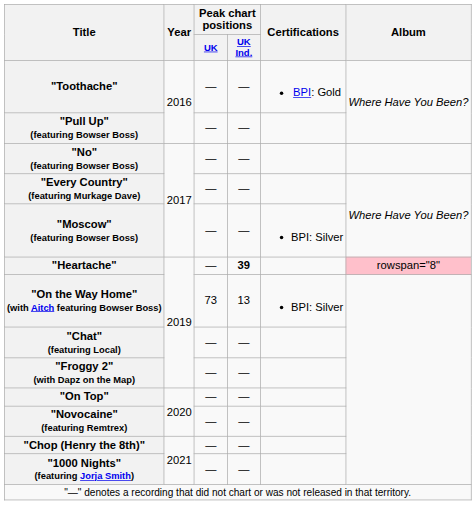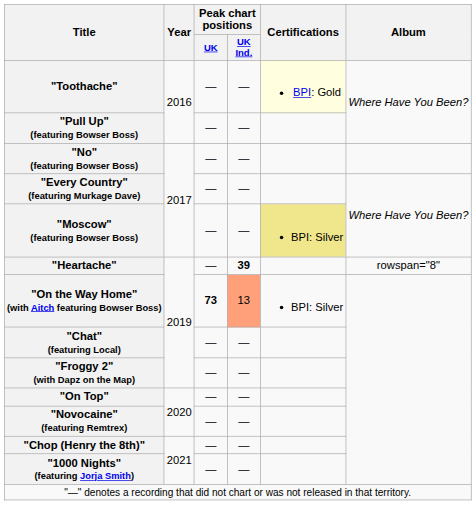(303, 93) no background -> (303, 93) lightyellow background
(303, 237) no background -> (303, 237) khaki background
(408, 265) pink background -> (408, 265) no background
(211, 301) normal -> (211, 301) bold
(244, 301) no background -> (244, 301) lightsalmon background
